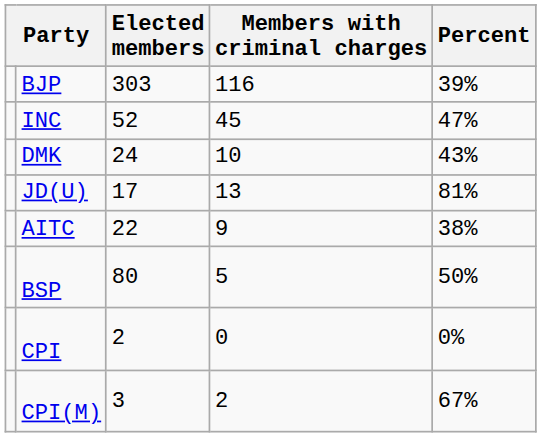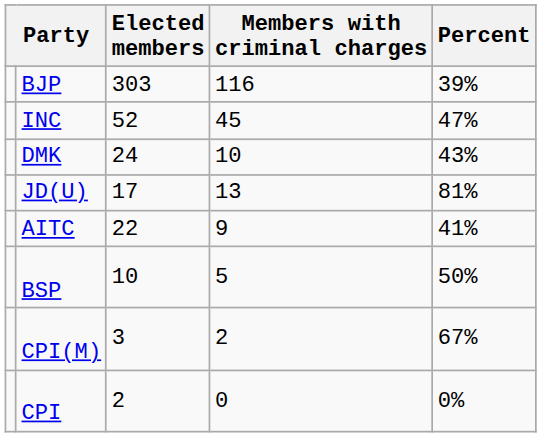(458, 229) 38% -> (458, 229) 41%
(125, 277) 80 -> (125, 277) 10
rows swapped: (61, 413) <-> (41, 352)
